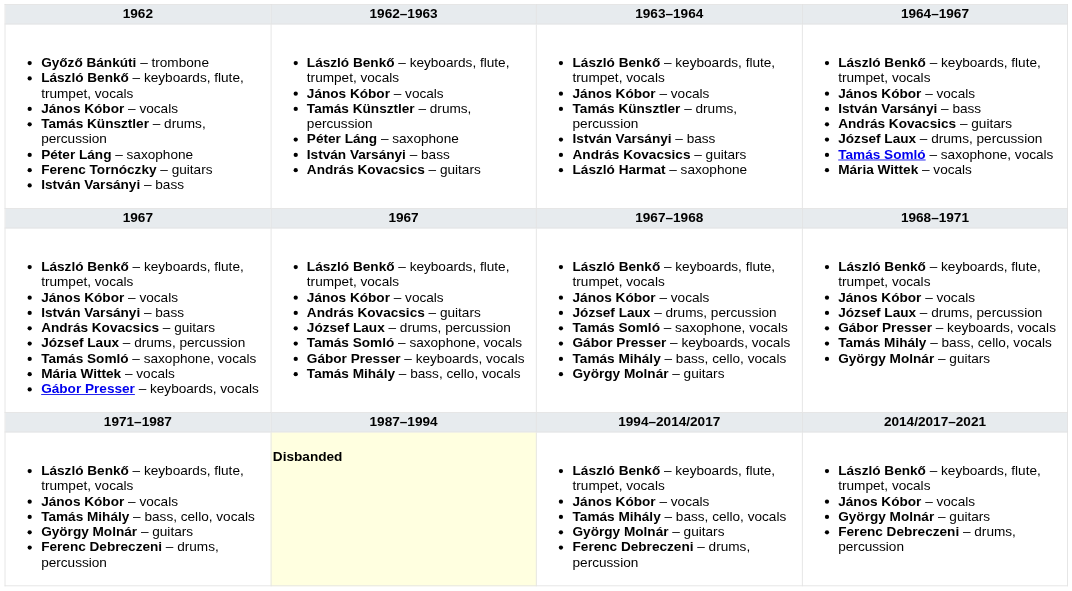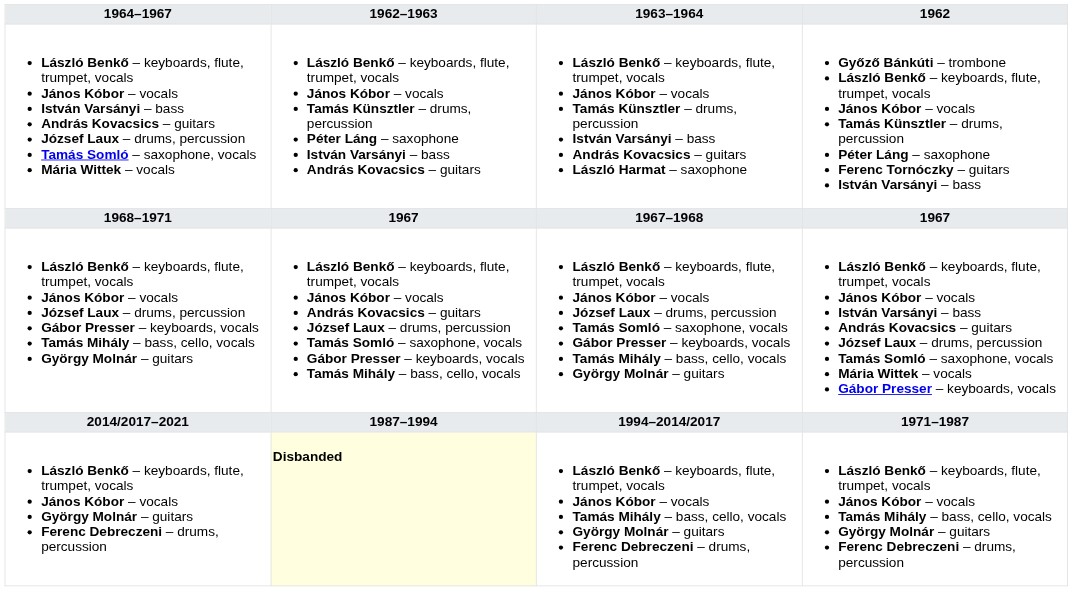columns swapped: (138, 14) <-> (935, 14)
